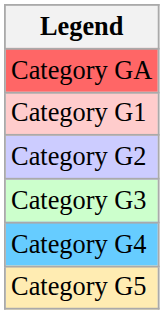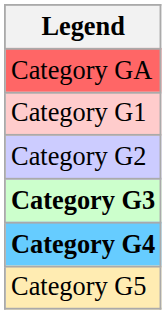(79, 200) normal -> (83, 200) bold
(79, 243) normal -> (83, 243) bold
